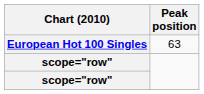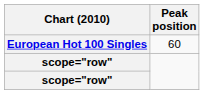(174, 44) 63 -> (174, 44) 60
